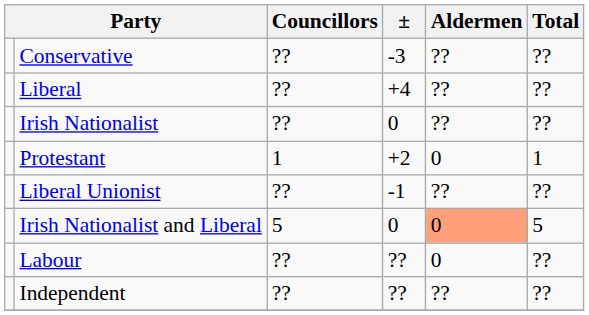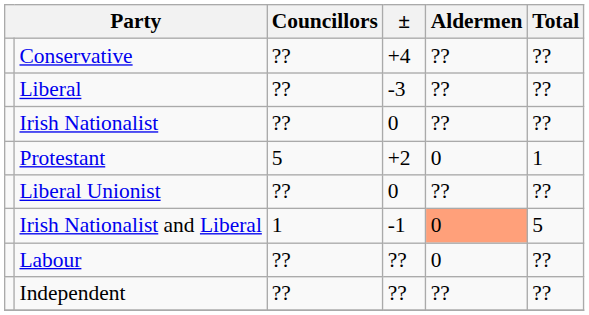(397, 55) -3 -> (399, 55) +4
(399, 89) +4 -> (397, 89) -3
(277, 157) 1 -> (277, 157) 5
(397, 191) -1 -> (393, 191) 0
(277, 225) 5 -> (277, 225) 1
(393, 225) 0 -> (397, 225) -1
